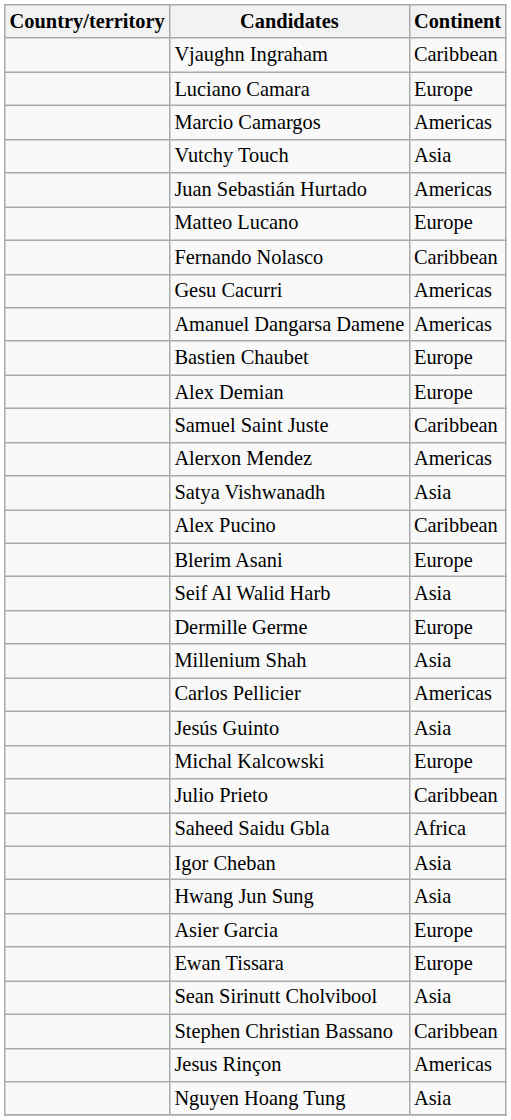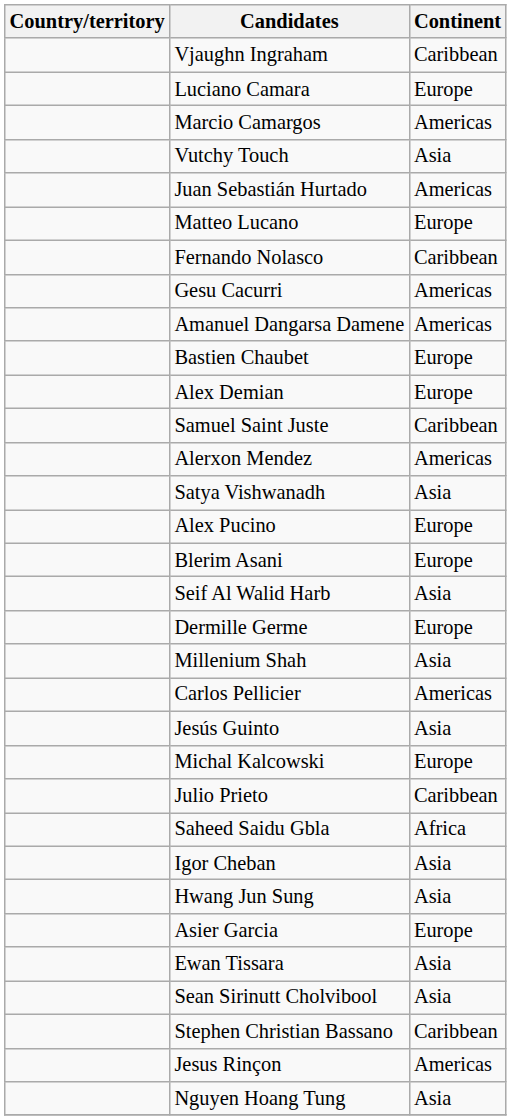(456, 525) Caribbean -> (443, 525) Europe
(443, 963) Europe -> (433, 963) Asia
